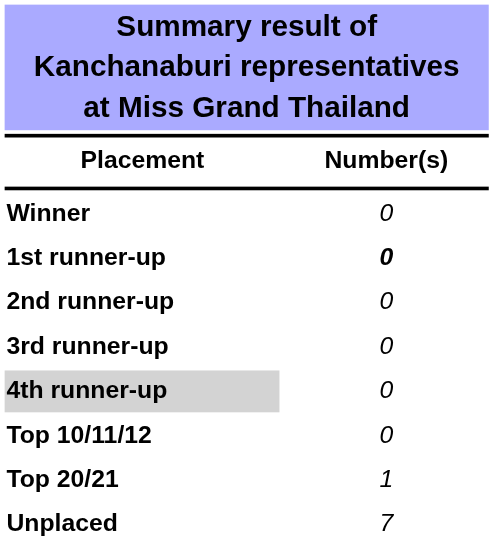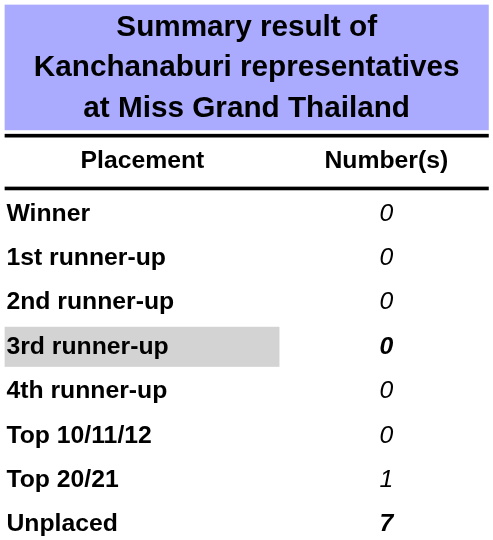(386, 257) bold -> (386, 257) normal
(88, 346) no background -> (88, 346) lightgrey background
(386, 346) normal -> (386, 346) bold
(87, 390) lightgrey background -> (87, 390) no background
(386, 523) normal -> (386, 523) bold
